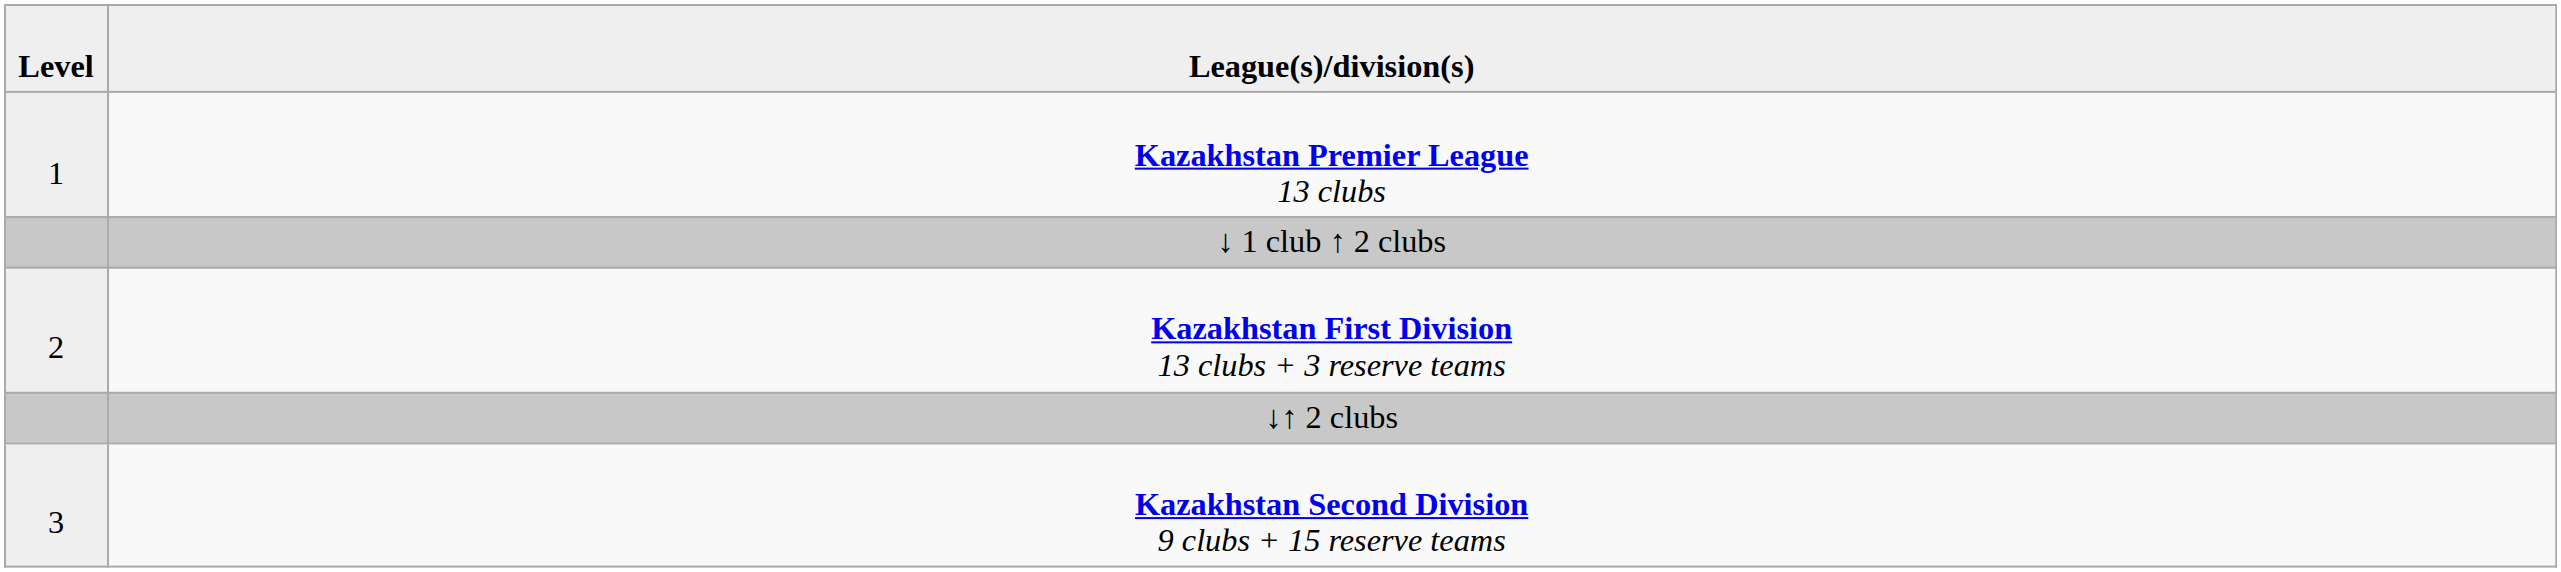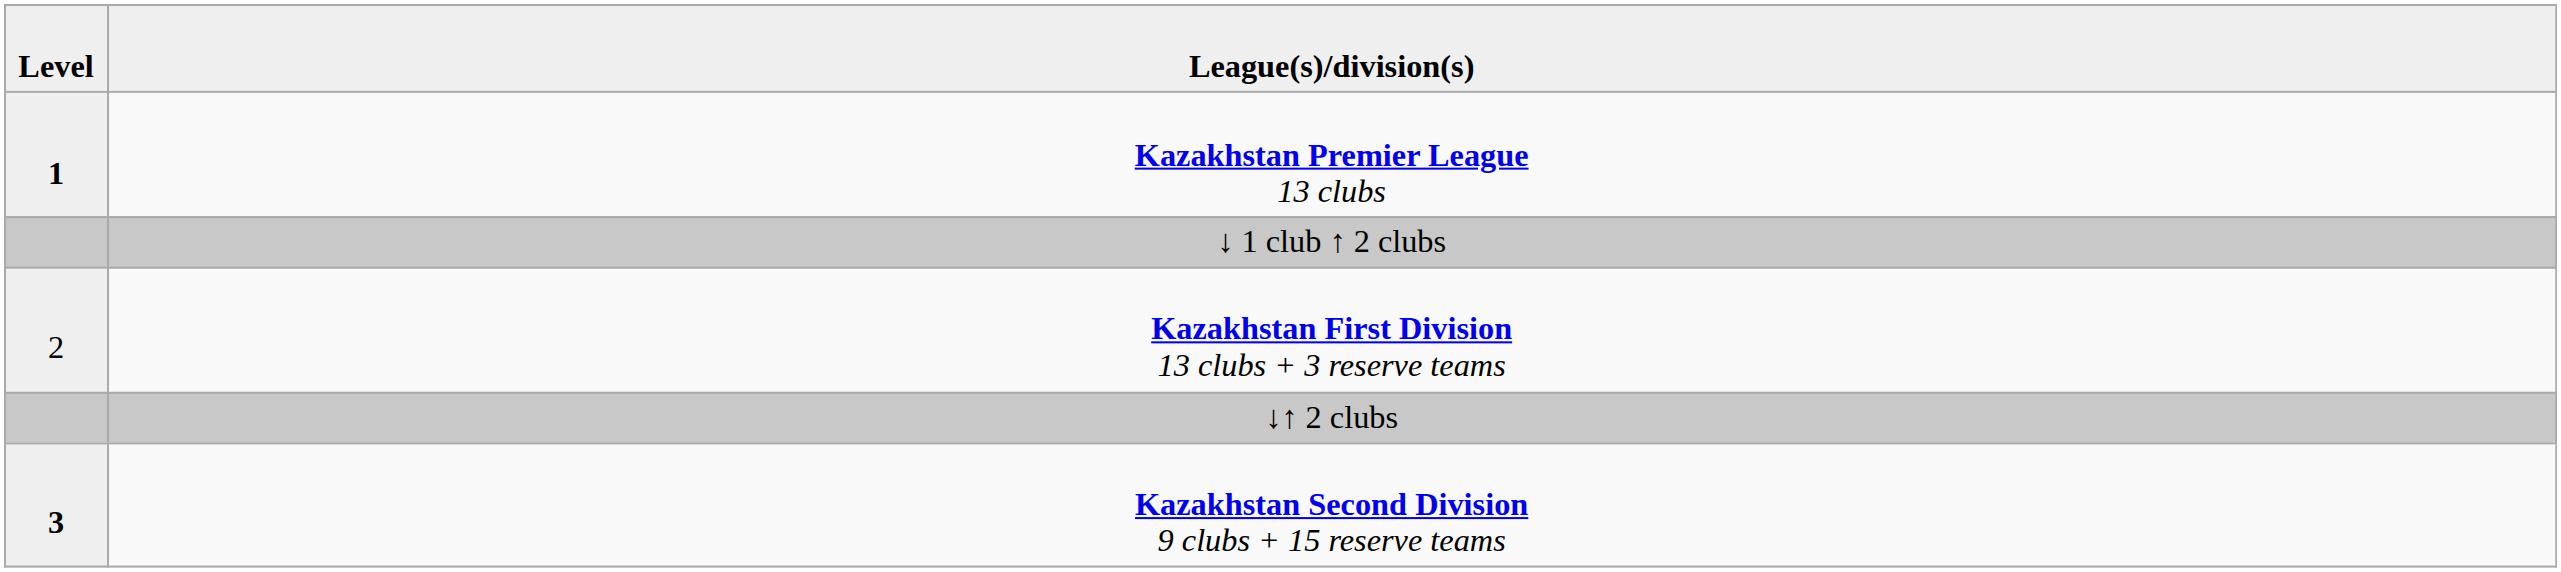(56, 172) normal -> (56, 172) bold
(56, 522) normal -> (56, 522) bold
